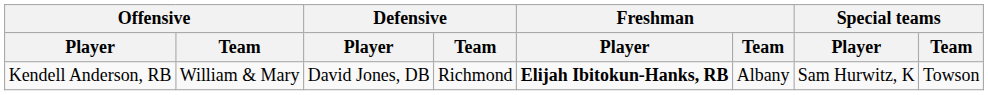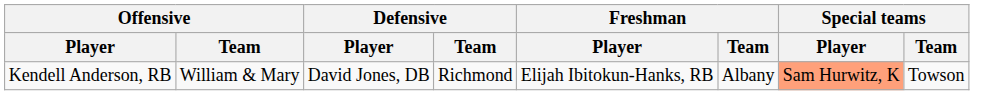(625, 75) bold -> (617, 75) normal
(856, 75) no background -> (841, 75) lightsalmon background
